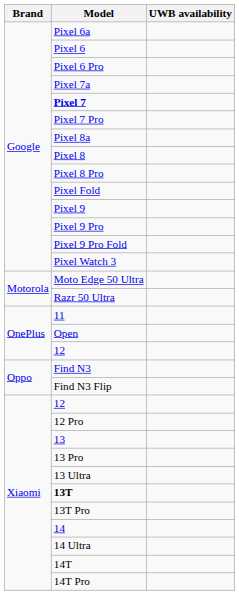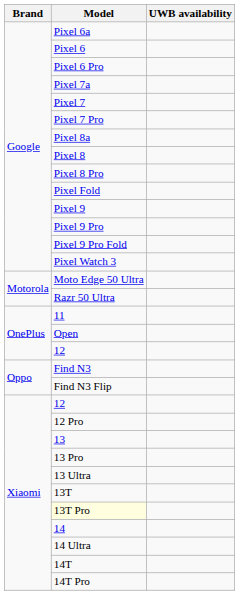(70, 102) bold -> (69, 102) normal
(63, 492) bold -> (63, 492) normal
(72, 510) no background -> (72, 510) lightyellow background
